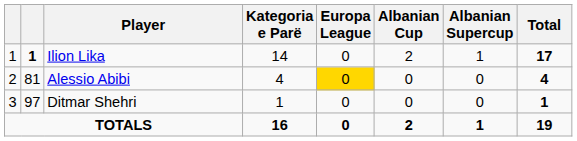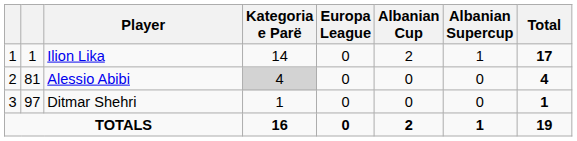(32, 56) bold -> (32, 56) normal
(280, 79) no background -> (280, 79) lightgrey background
(346, 79) gold background -> (346, 79) no background
